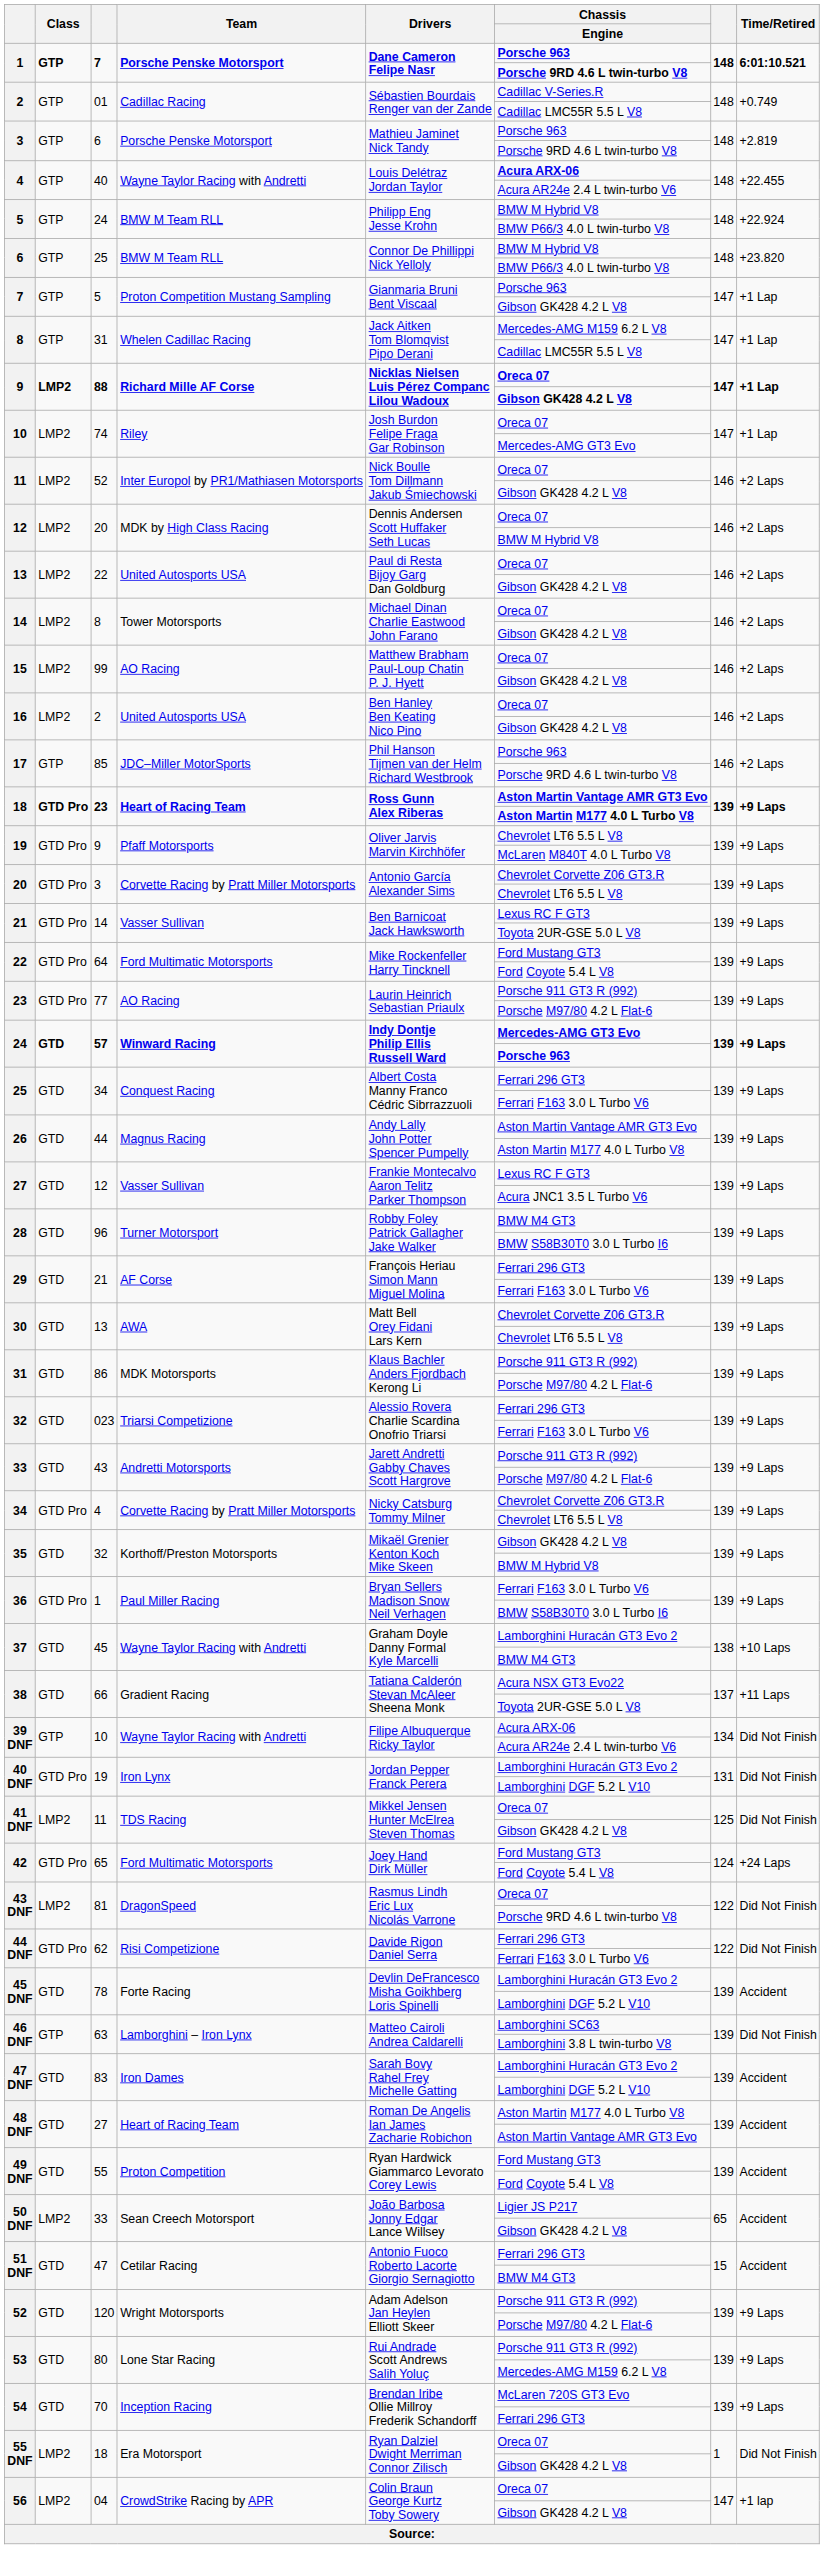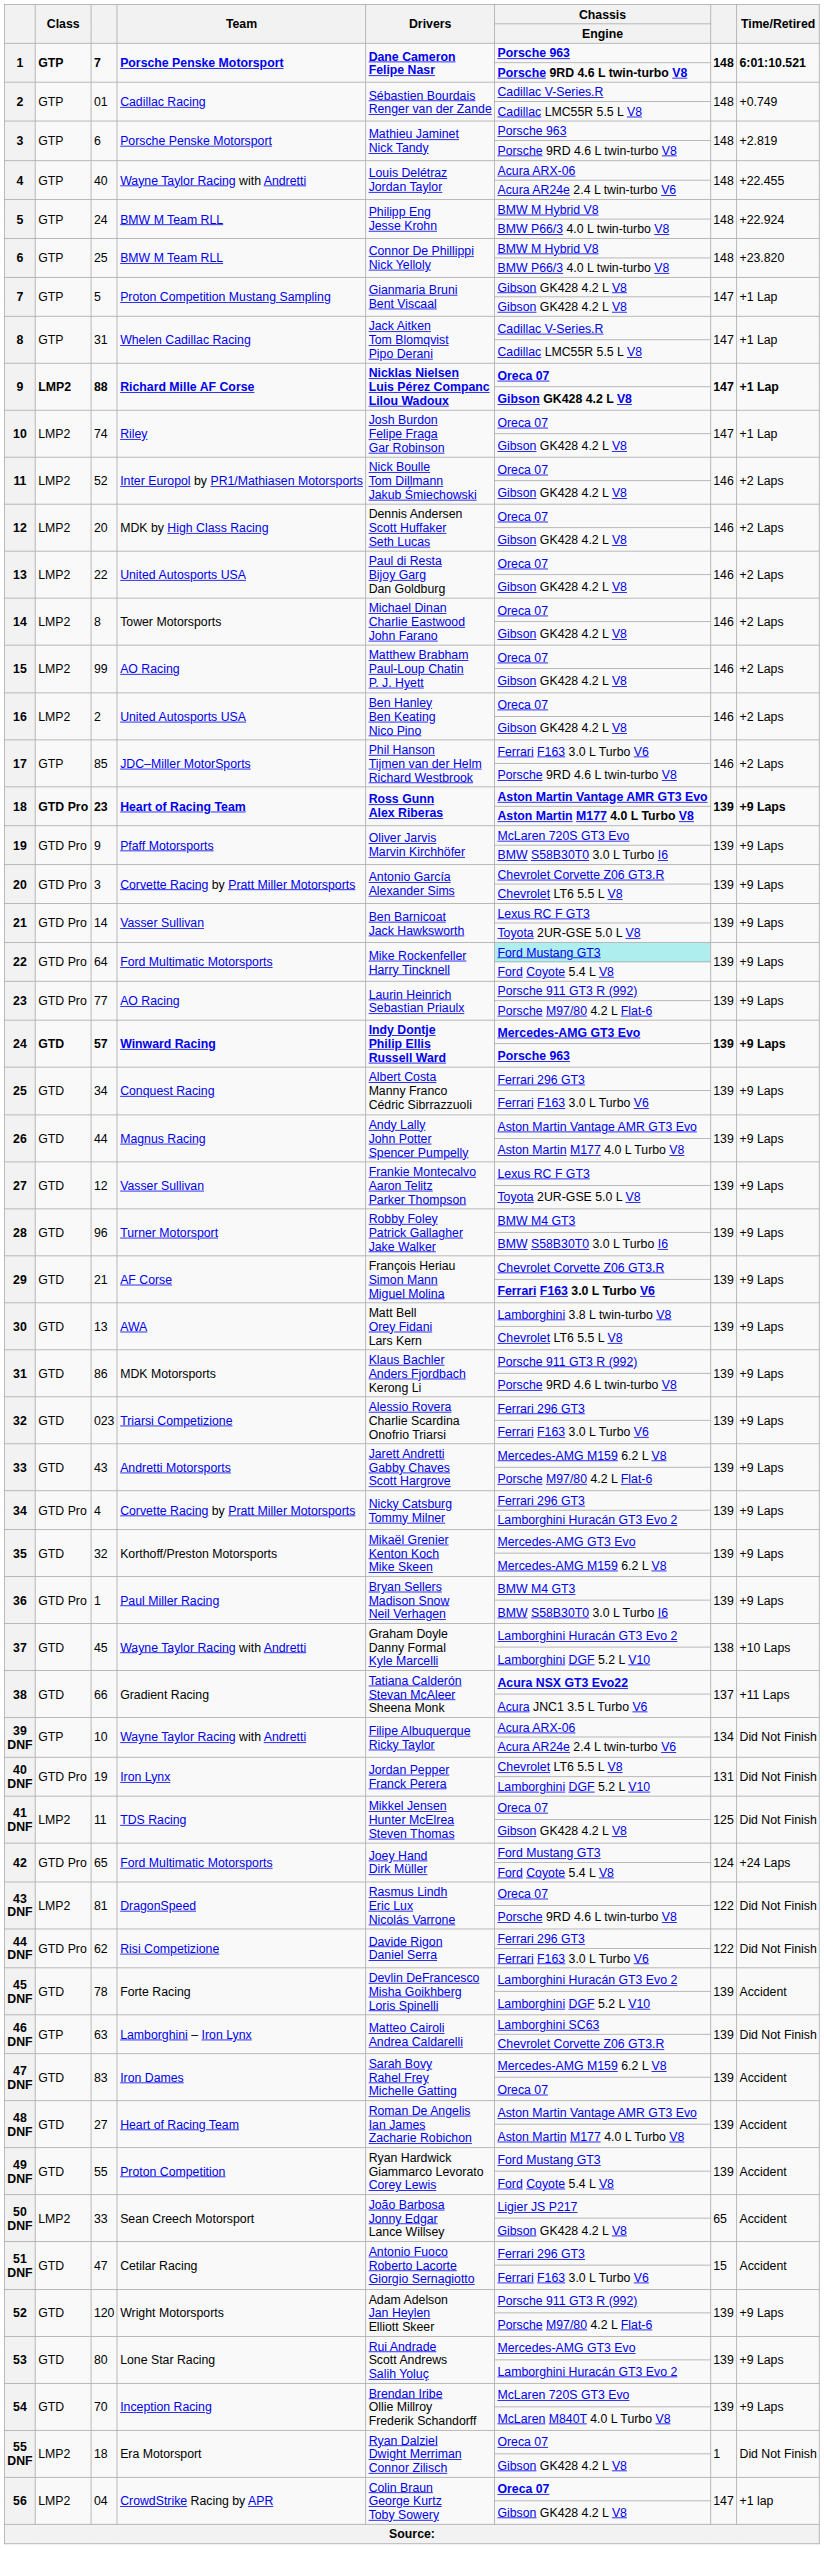(538, 170) bold -> (536, 170) normal
(532, 287) Porsche 963 -> (562, 287) Gibson GK428 4.2 L V8
(582, 328) Mercedes-AMG M159 6.2 L V8 -> (550, 328) Cadillac V-Series.R
(567, 446) Mercedes-AMG GT3 Evo -> (562, 446) Gibson GK428 4.2 L V8
(548, 540) BMW M Hybrid V8 -> (562, 540) Gibson GK428 4.2 L V8
(532, 751) Porsche 963 -> (573, 751) Ferrari F163 3.0 L Turbo V6
(560, 835) Chevrolet LT6 5.5 L V8 -> (563, 835) McLaren 720S GT3 Evo
(584, 855) McLaren M840T 4.0 L Turbo V8 -> (583, 855) BMW S58B30T0 3.0 L Turbo I6
(549, 952) no background -> (549, 952) paleturquoise background
(572, 1197) Acura JNC1 3.5 L Turbo V6 -> (569, 1197) Toyota 2UR-GSE 5.0 L V8
(541, 1268) Ferrari 296 GT3 -> (581, 1268) Chevrolet Corvette Z06 GT3.R
(573, 1291) normal -> (576, 1291) bold
(581, 1315) Chevrolet Corvette Z06 GT3.R -> (584, 1315) Lamborghini 3.8 L twin-turbo V8
(575, 1385) Porsche M97/80 4.2 L Flat-6 -> (587, 1385) Porsche 9RD 4.6 L twin-turbo V8
(567, 1456) Porsche 911 GT3 R (992) -> (582, 1456) Mercedes-AMG M159 6.2 L V8
(581, 1501) Chevrolet Corvette Z06 GT3.R -> (541, 1501) Ferrari 296 GT3
(560, 1520) Chevrolet LT6 5.5 L V8 -> (587, 1520) Lamborghini Huracán GT3 Evo 2
(562, 1542) Gibson GK428 4.2 L V8 -> (567, 1542) Mercedes-AMG GT3 Evo
(548, 1565) BMW M Hybrid V8 -> (582, 1565) Mercedes-AMG M159 6.2 L V8
(573, 1589) Ferrari F163 3.0 L Turbo V6 -> (536, 1589) BMW M4 GT3
(536, 1659) BMW M4 GT3 -> (574, 1659) Lamborghini DGF 5.2 L V10
(561, 1683) normal -> (563, 1683) bold
(569, 1706) Toyota 2UR-GSE 5.0 L V8 -> (572, 1706) Acura JNC1 3.5 L Turbo V6
(587, 1767) Lamborghini Huracán GT3 Evo 2 -> (560, 1767) Chevrolet LT6 5.5 L V8
(584, 2044) Lamborghini 3.8 L twin-turbo V8 -> (581, 2044) Chevrolet Corvette Z06 GT3.R
(587, 2066) Lamborghini Huracán GT3 Evo 2 -> (582, 2066) Mercedes-AMG M159 6.2 L V8
(574, 2089) Lamborghini DGF 5.2 L V10 -> (523, 2089) Oreca 07
(591, 2113) Aston Martin M177 4.0 L Turbo V8 -> (597, 2113) Aston Martin Vantage AMR GT3 Evo
(597, 2136) Aston Martin Vantage AMR GT3 Evo -> (591, 2136) Aston Martin M177 4.0 L Turbo V8
(536, 2277) BMW M4 GT3 -> (573, 2277) Ferrari F163 3.0 L Turbo V6
(567, 2348) Porsche 911 GT3 R (992) -> (567, 2348) Mercedes-AMG GT3 Evo
(582, 2372) Mercedes-AMG M159 6.2 L V8 -> (587, 2372) Lamborghini Huracán GT3 Evo 2
(541, 2419) Ferrari 296 GT3 -> (584, 2419) McLaren M840T 4.0 L Turbo V8
(523, 2489) normal -> (523, 2489) bold
